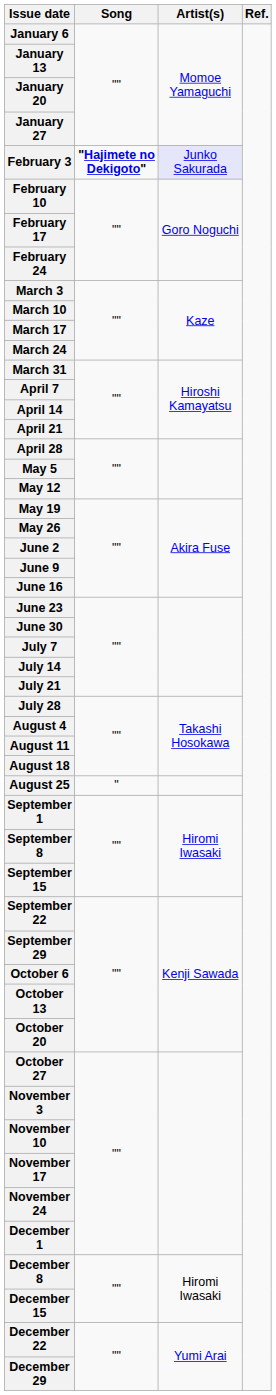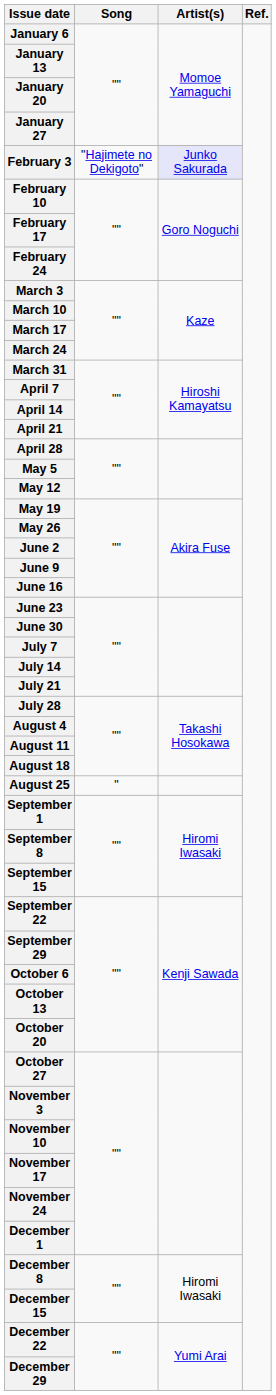(117, 162) bold -> (117, 162) normal
